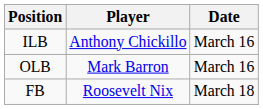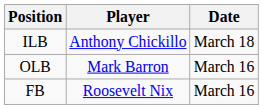(224, 41) March 16 -> (224, 41) March 18
(224, 91) March 18 -> (224, 91) March 16
